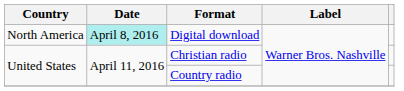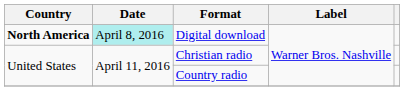(46, 34) normal -> (48, 34) bold
